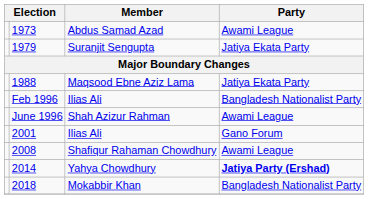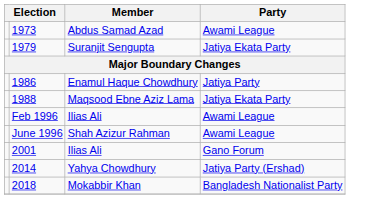+ row: (24, 82)
(291, 99) Bangladesh Nationalist Party -> (239, 116) Awami League
- row: (24, 151)
(276, 168) bold -> (254, 168) normal
